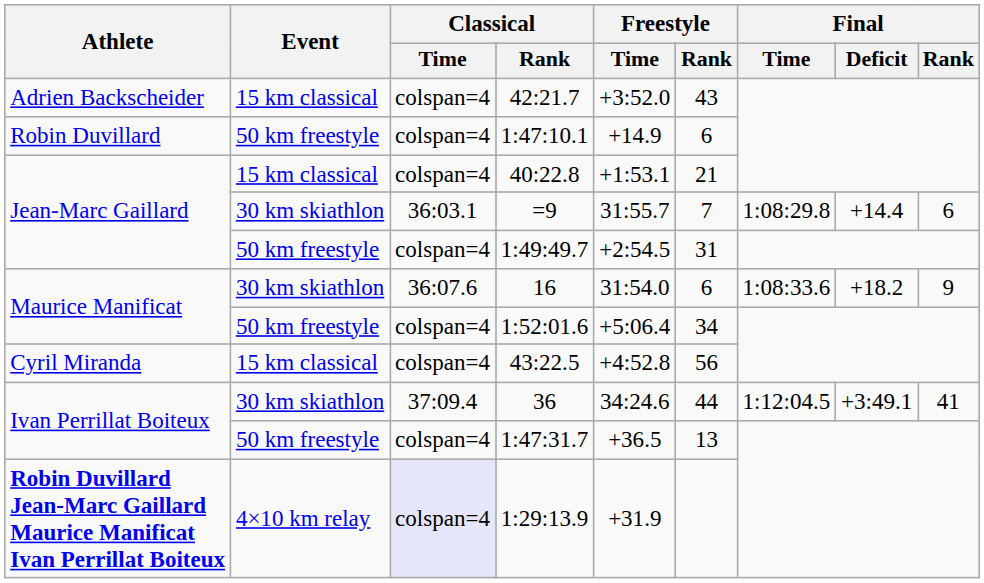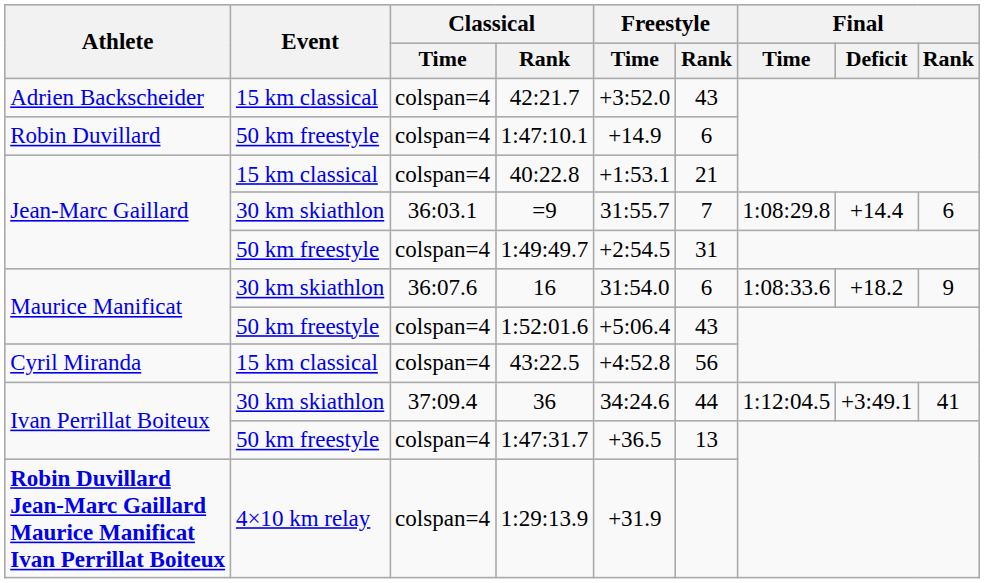(706, 325) 34 -> (706, 325) 43
(443, 518) lavender background -> (443, 518) no background
